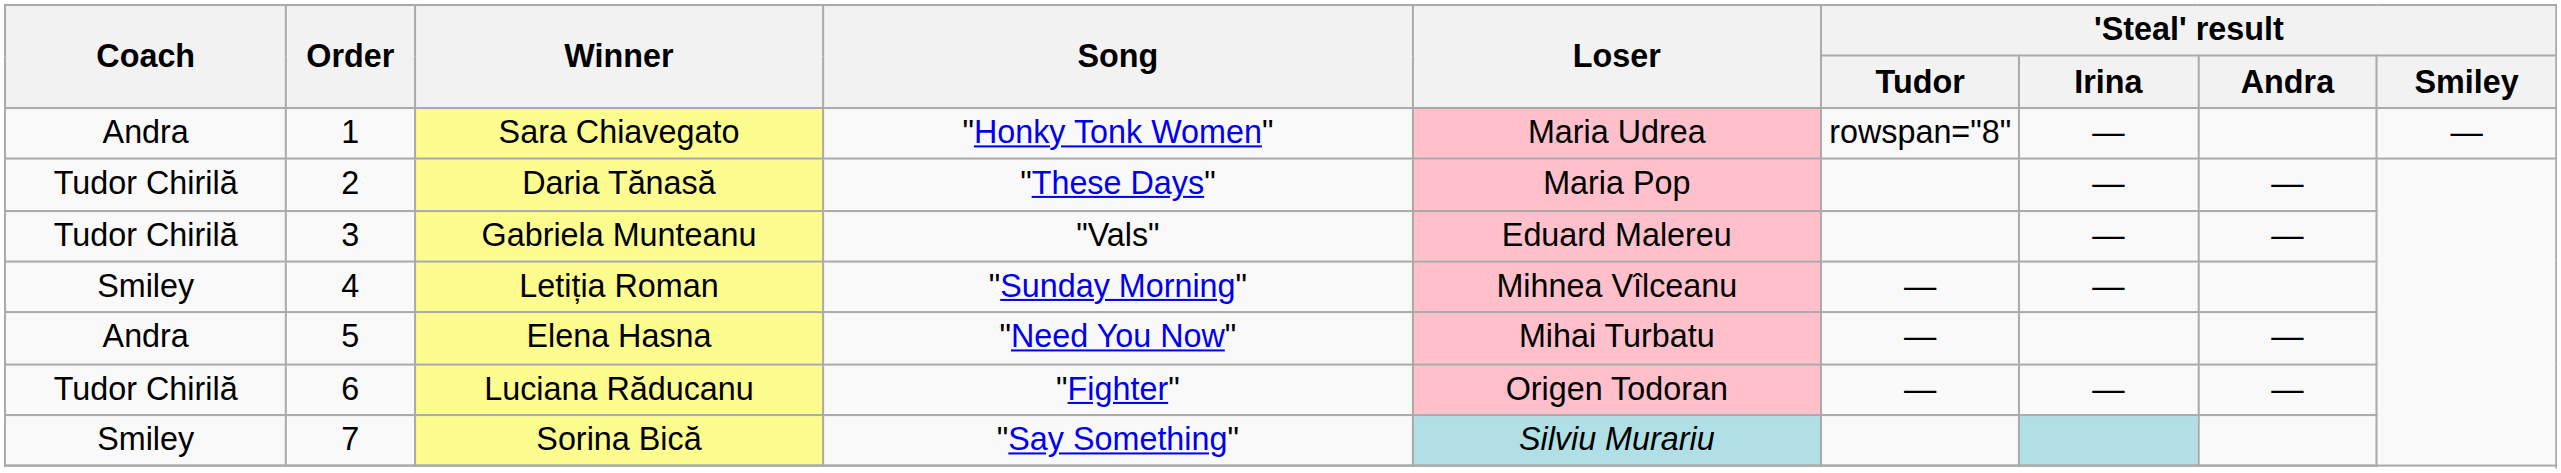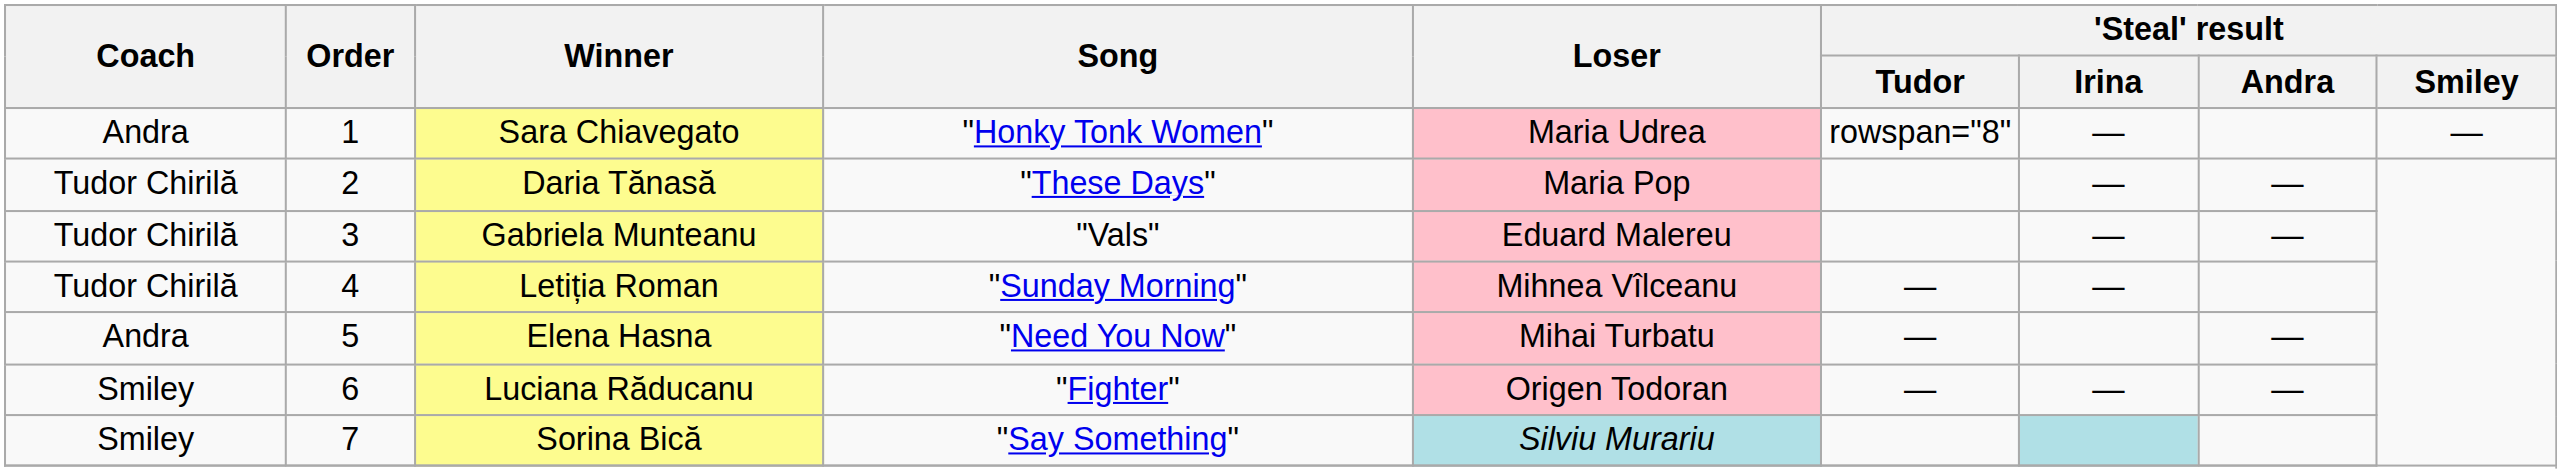(146, 286) Smiley -> (146, 286) Tudor Chirilă
(146, 388) Tudor Chirilă -> (146, 388) Smiley
